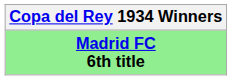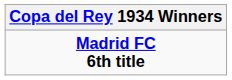(116, 52) lightgreen background -> (116, 52) no background
